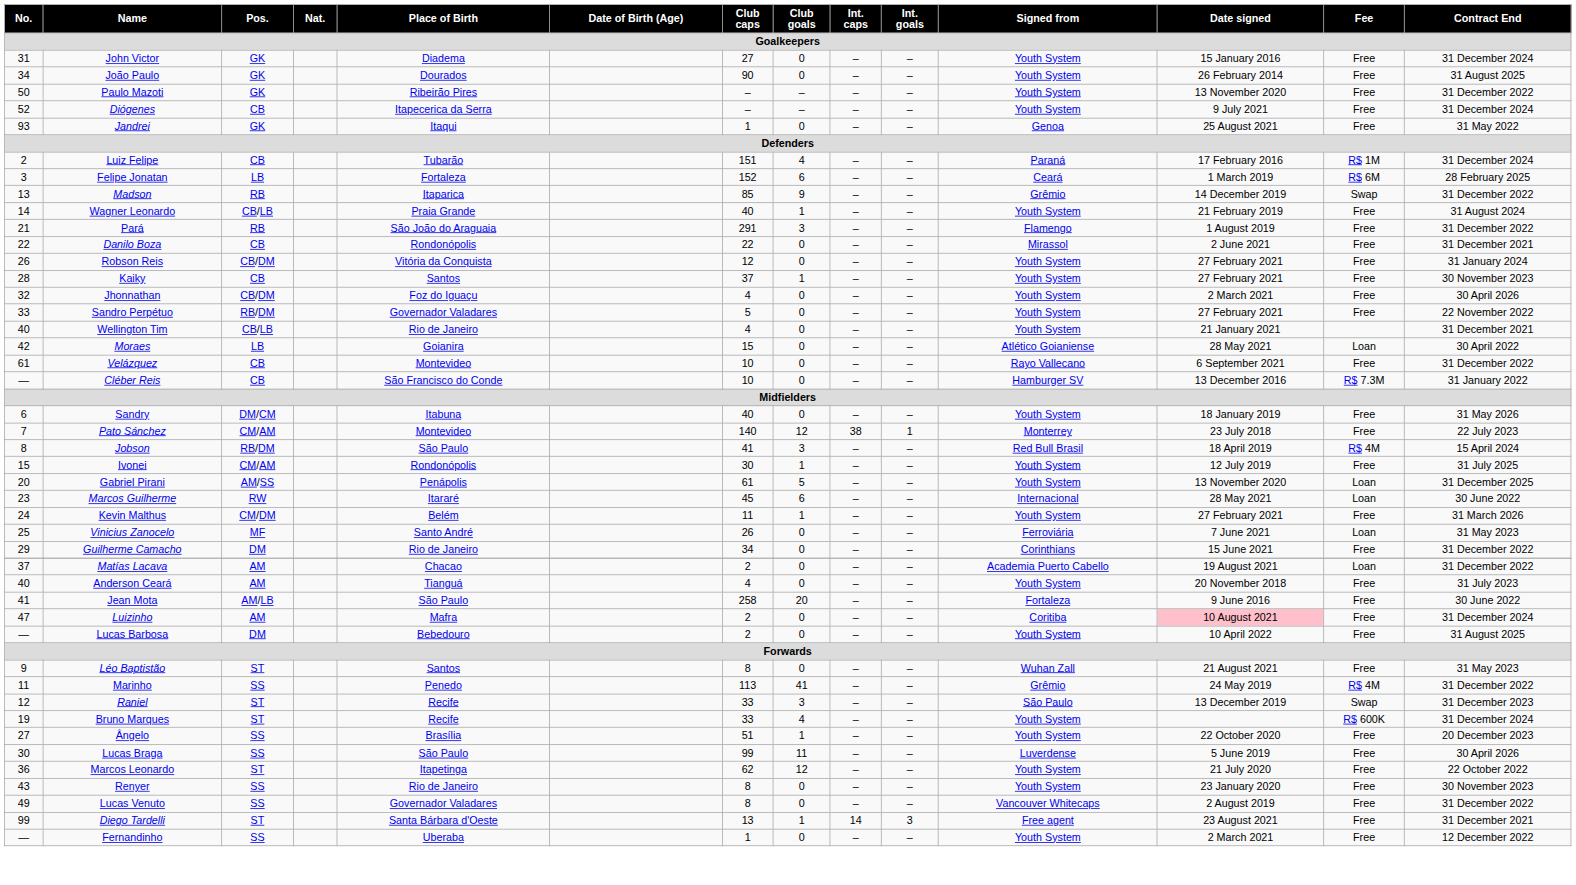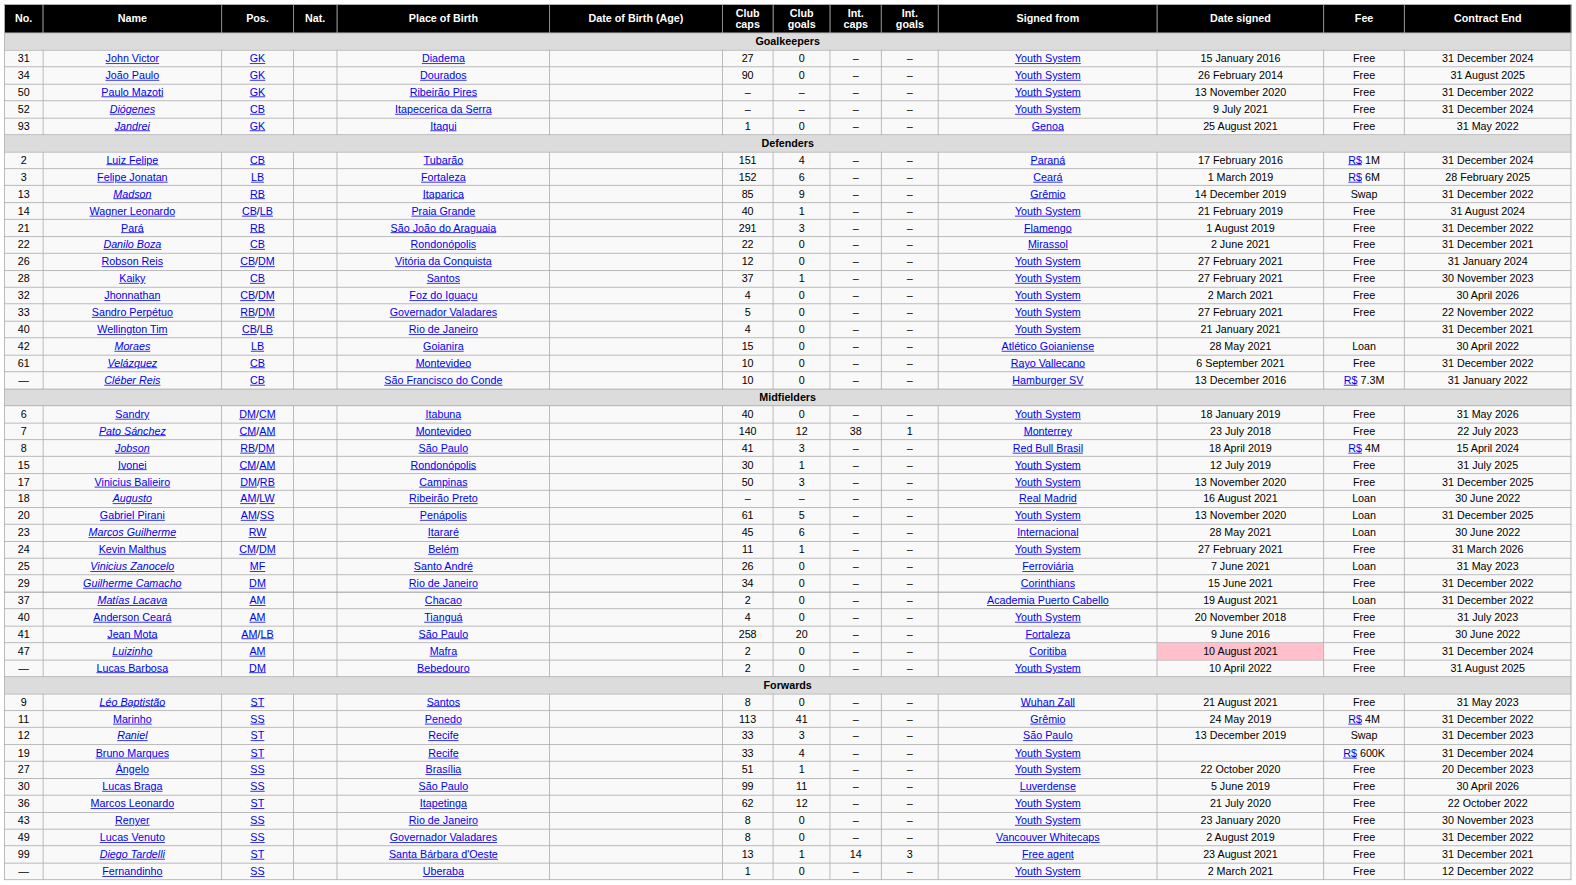+ row: (132, 482)
+ row: (132, 499)
